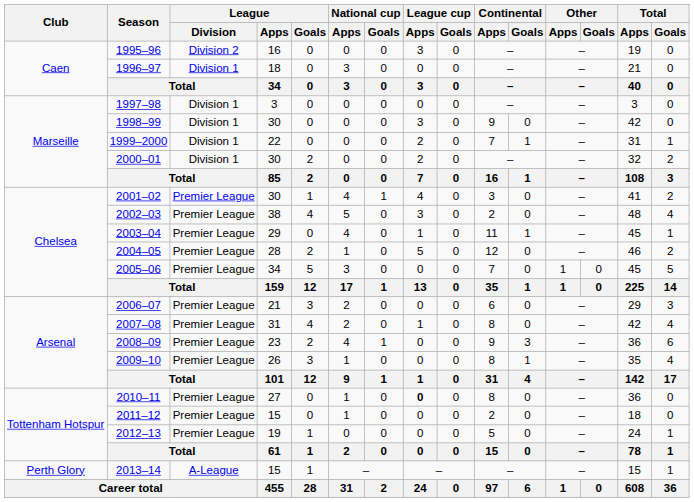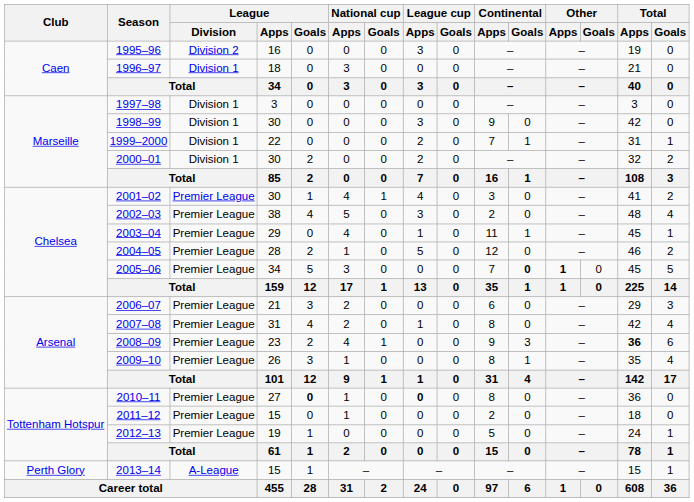(527, 269) normal -> (527, 269) bold
(563, 269) normal -> (563, 269) bold
(635, 342) normal -> (635, 342) bold
(310, 397) normal -> (310, 397) bold
